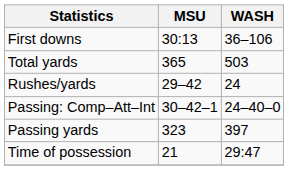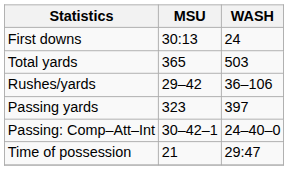(248, 39) 36–106 -> (232, 39) 24
(232, 84) 24 -> (248, 84) 36–106
rows swapped: (53, 130) <-> (81, 107)
